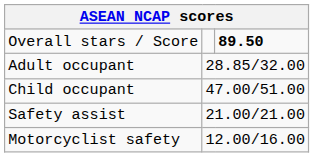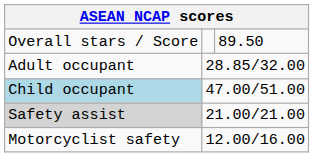(241, 41) bold -> (241, 41) normal
(72, 91) no background -> (72, 91) lightblue background
(67, 115) no background -> (67, 115) lightgrey background
